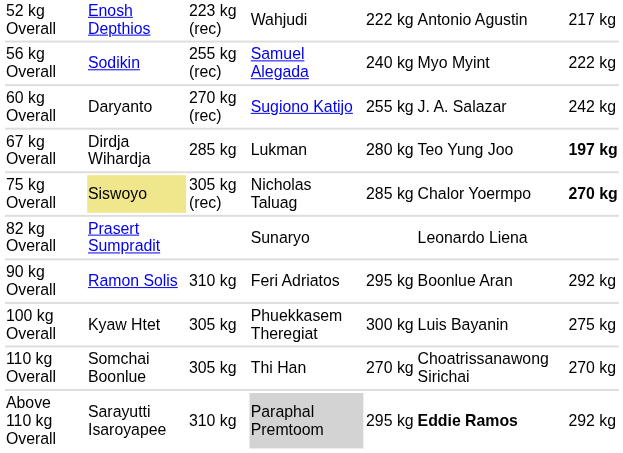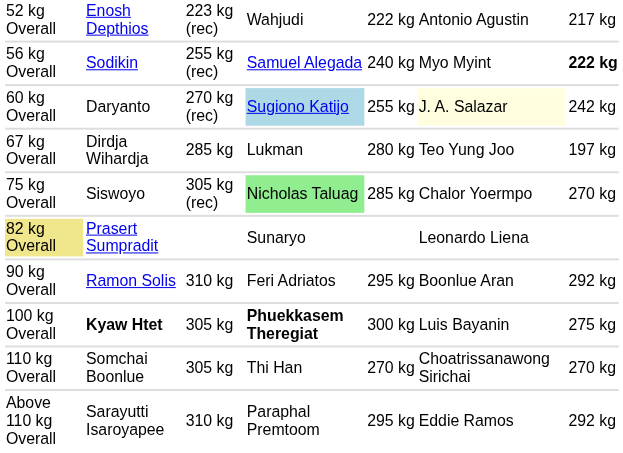(592, 63) normal -> (593, 63) bold
(302, 106) no background -> (298, 106) lightblue background
(462, 106) no background -> (463, 106) lightyellow background
(593, 150) bold -> (592, 150) normal
(117, 194) khaki background -> (116, 194) no background
(281, 194) no background -> (303, 194) lightgreen background
(593, 194) bold -> (592, 194) normal
(31, 237) no background -> (31, 237) khaki background
(124, 324) normal -> (124, 324) bold
(297, 324) normal -> (295, 324) bold
(287, 420) lightgrey background -> (283, 420) no background
(468, 420) bold -> (466, 420) normal
